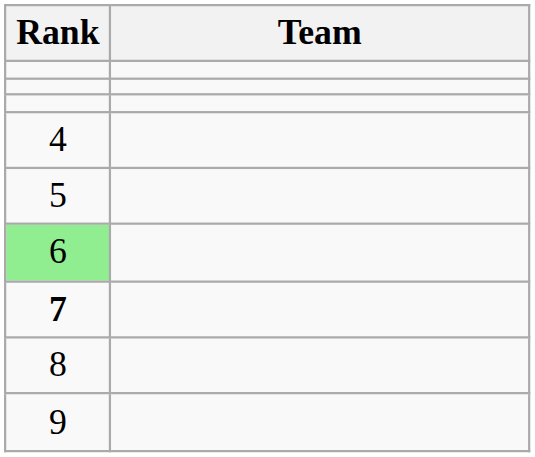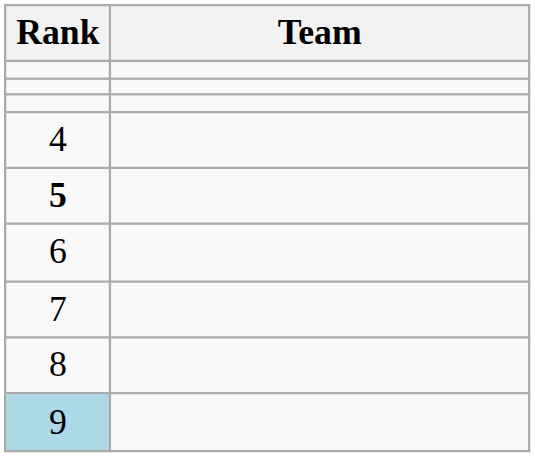(58, 195) normal -> (58, 195) bold
(58, 251) lightgreen background -> (58, 251) no background
(58, 308) bold -> (58, 308) normal
(58, 421) no background -> (58, 421) lightblue background
